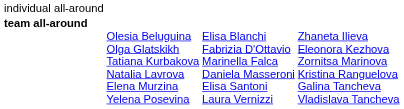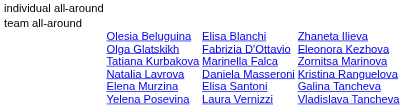(46, 23) bold -> (43, 23) normal
